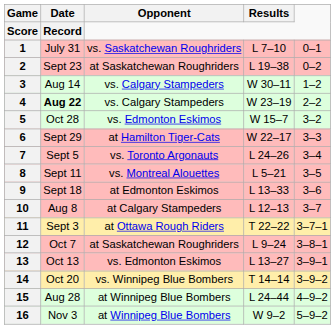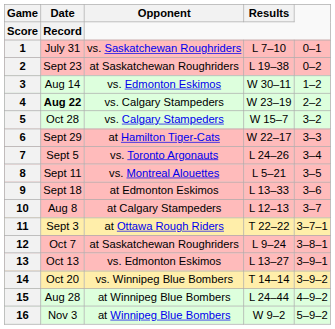(164, 84) vs. Calgary Stampeders -> (164, 84) vs. Edmonton Eskimos
(164, 119) vs. Edmonton Eskimos -> (164, 119) vs. Calgary Stampeders
